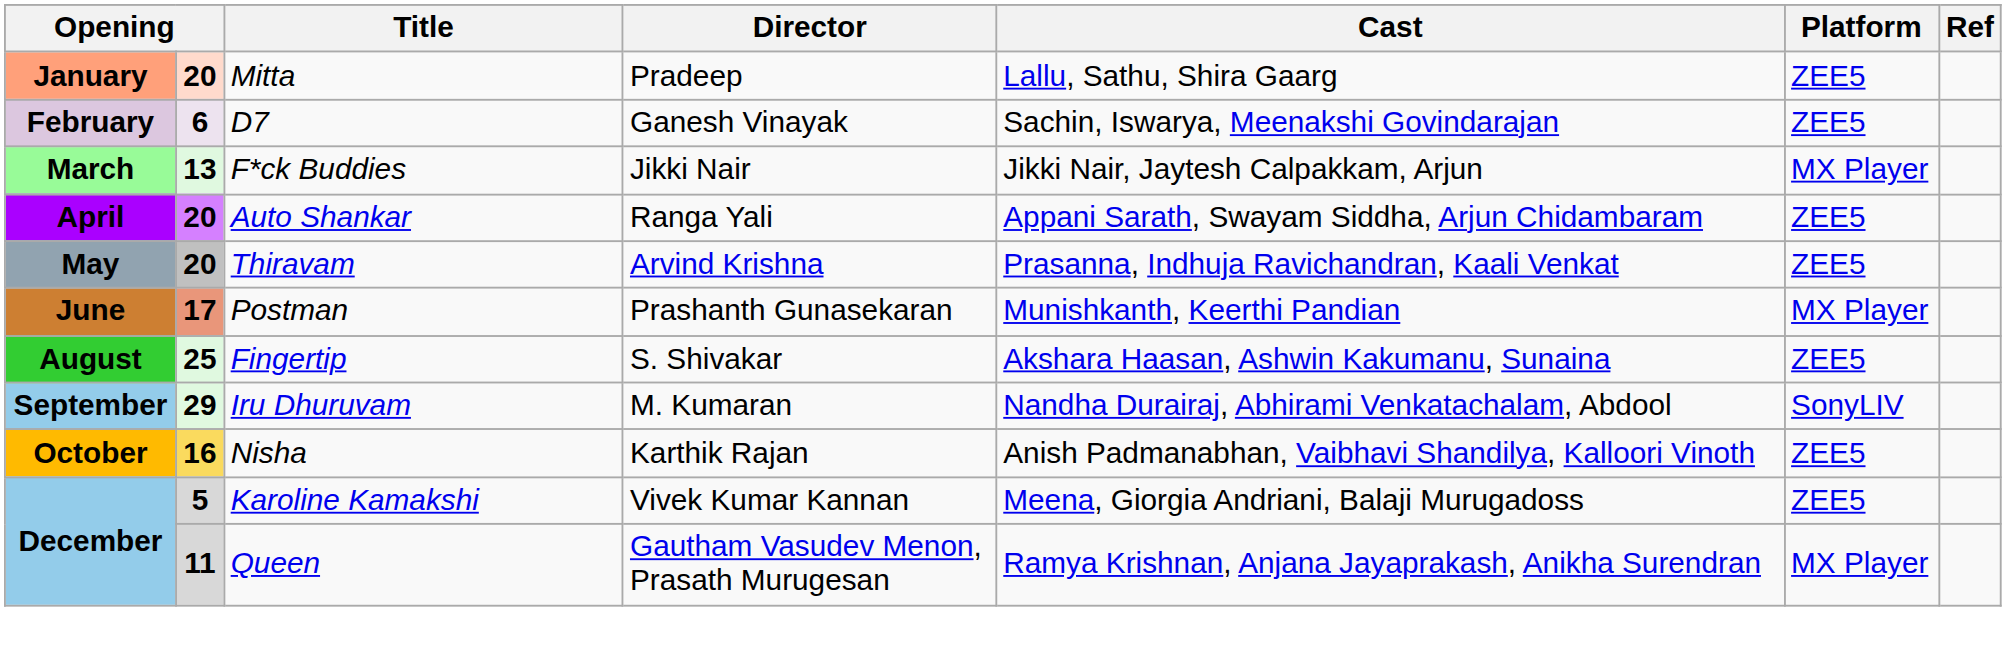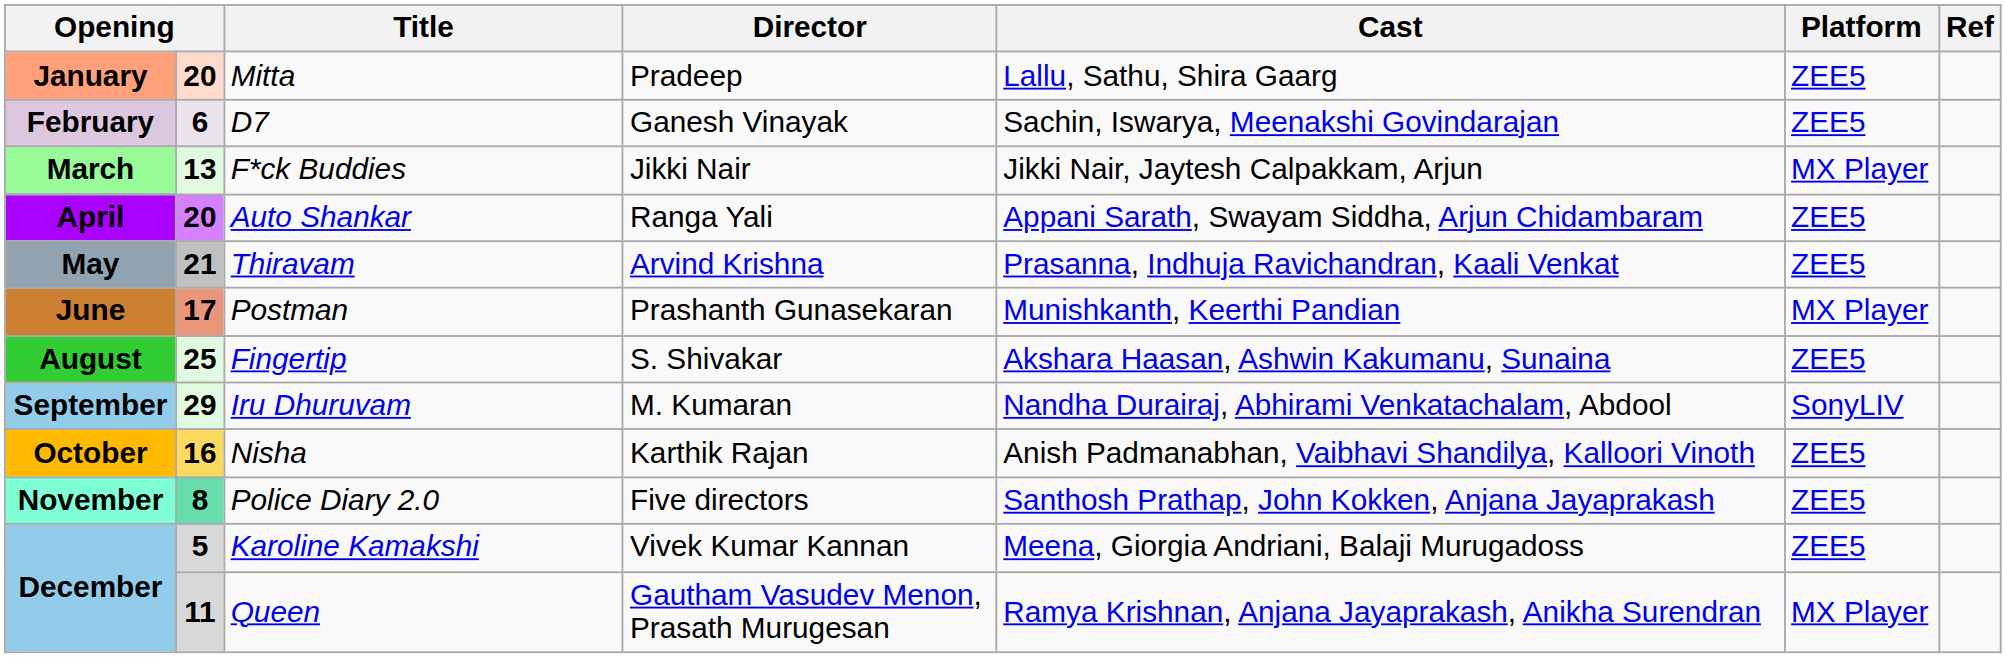(200, 264) 20 -> (200, 264) 21
+ row: (335, 500)
